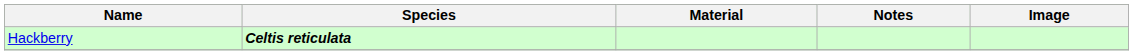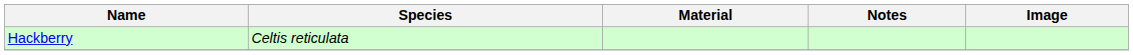(298, 38) bold -> (300, 38) normal
